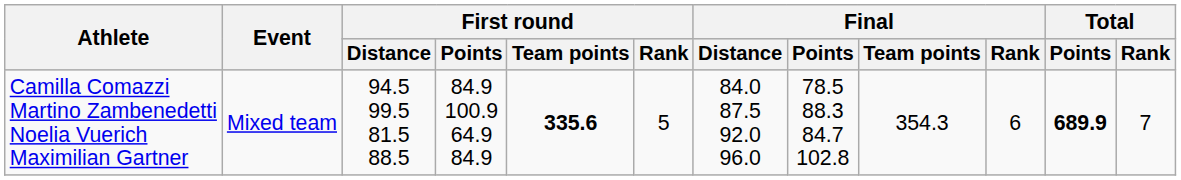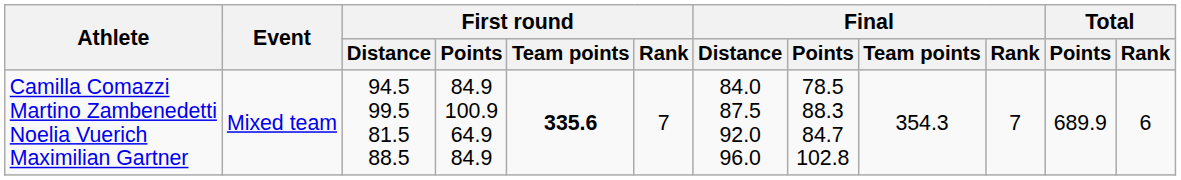(664, 123) 5 -> (664, 123) 7
(1015, 123) 6 -> (1015, 123) 7
(1080, 123) bold -> (1080, 123) normal
(1145, 123) 7 -> (1145, 123) 6
